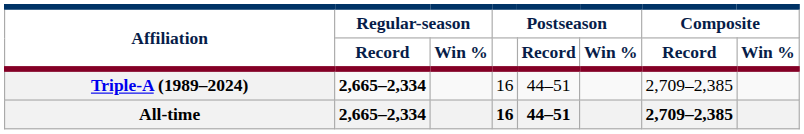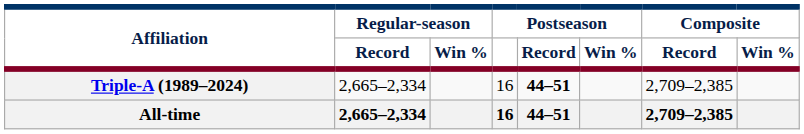(382, 85) bold -> (382, 85) normal
(549, 85) normal -> (549, 85) bold
